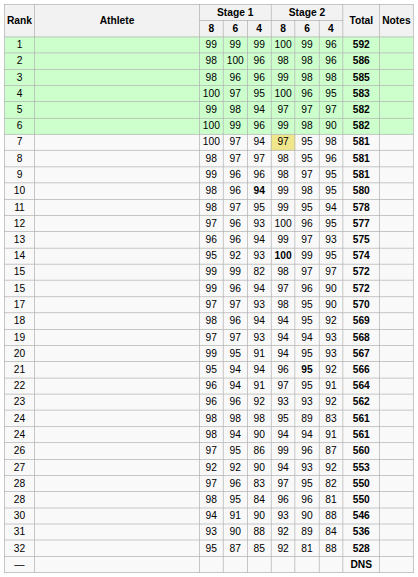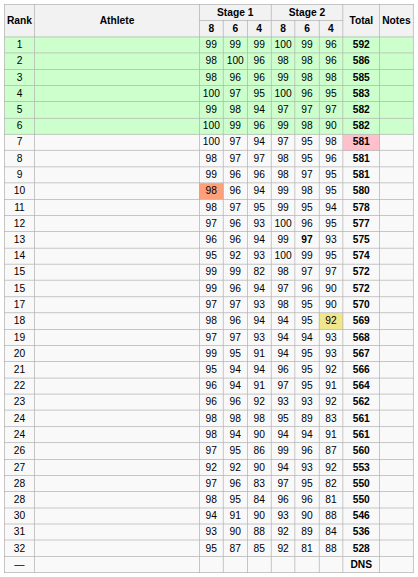(283, 142) khaki background -> (283, 142) no background
(361, 142) no background -> (361, 142) pink background
(211, 191) no background -> (211, 191) lightsalmon background
(259, 191) bold -> (259, 191) normal
(307, 239) normal -> (307, 239) bold
(283, 256) bold -> (283, 256) normal
(331, 321) no background -> (331, 321) khaki background
(307, 369) bold -> (307, 369) normal
